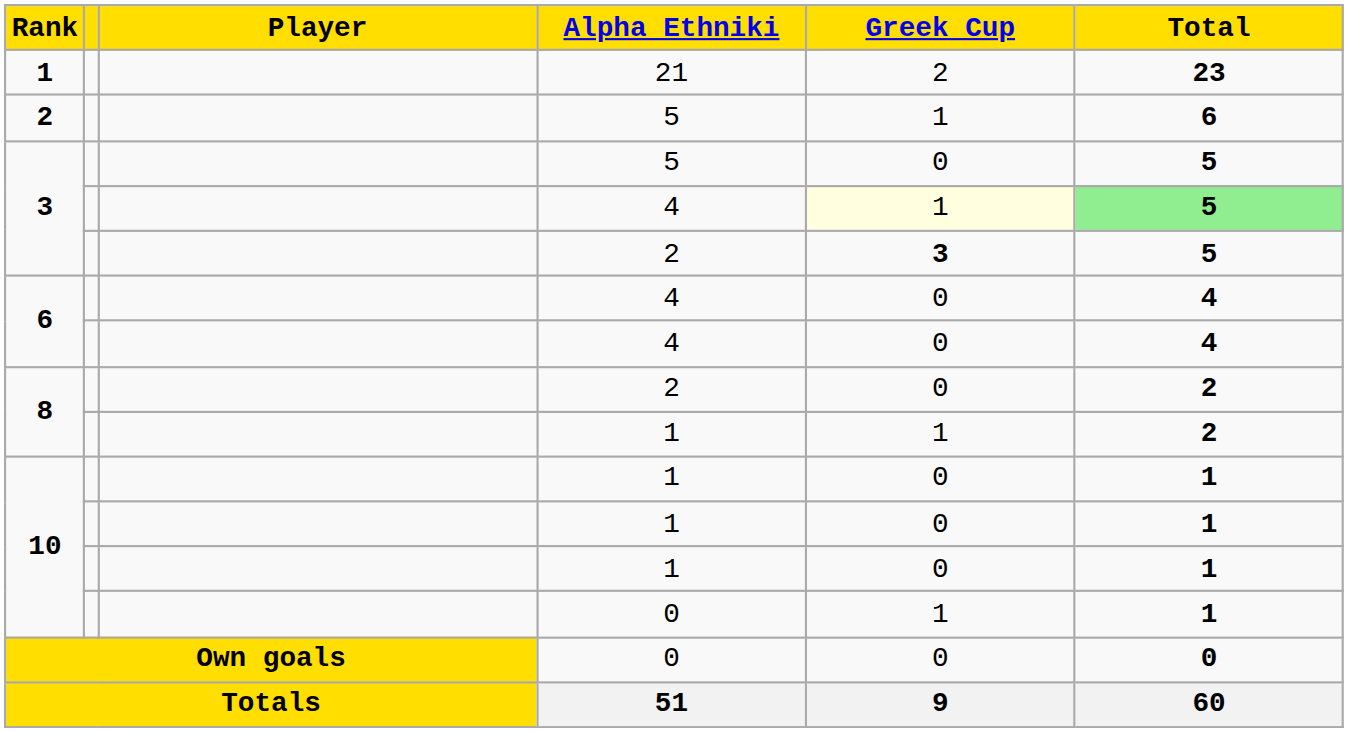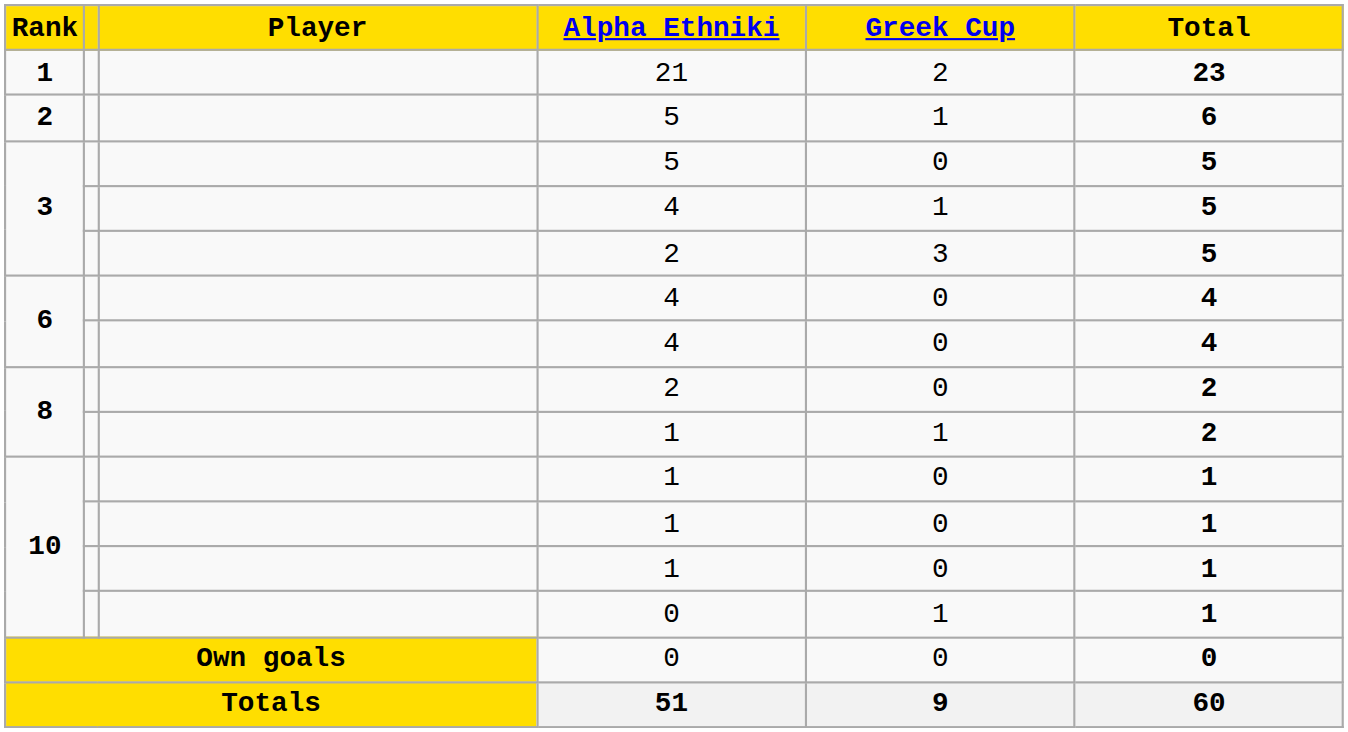(940, 208) lightyellow background -> (940, 208) no background
(1209, 208) lightgreen background -> (1209, 208) no background
(940, 253) bold -> (940, 253) normal
